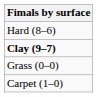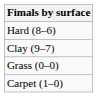(31, 48) bold -> (31, 48) normal
